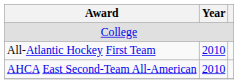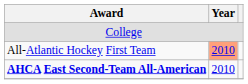(214, 50) no background -> (223, 50) lightsalmon background
(102, 69) normal -> (107, 69) bold
